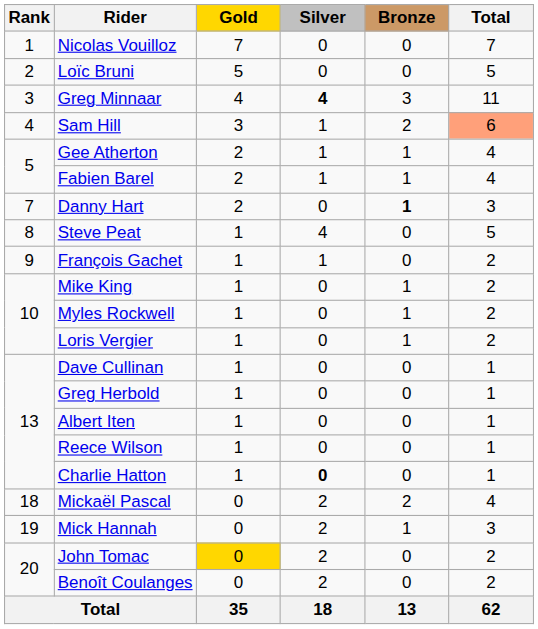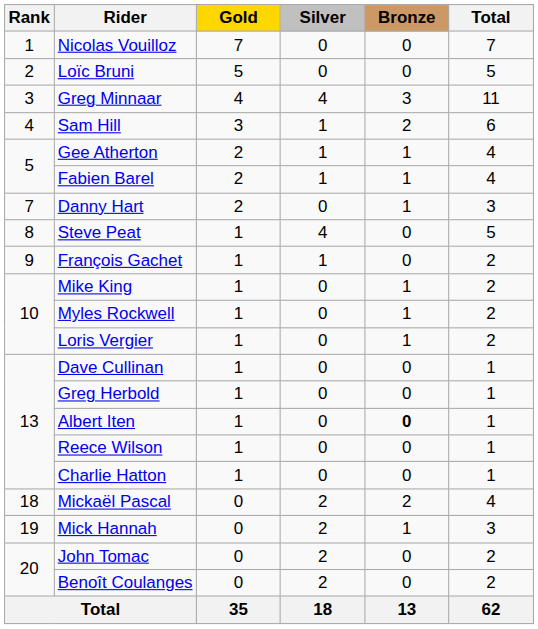(323, 98) bold -> (323, 98) normal
(491, 125) lightsalmon background -> (491, 125) no background
(407, 206) bold -> (407, 206) normal
(407, 421) normal -> (407, 421) bold
(323, 475) bold -> (323, 475) normal
(239, 555) gold background -> (239, 555) no background
